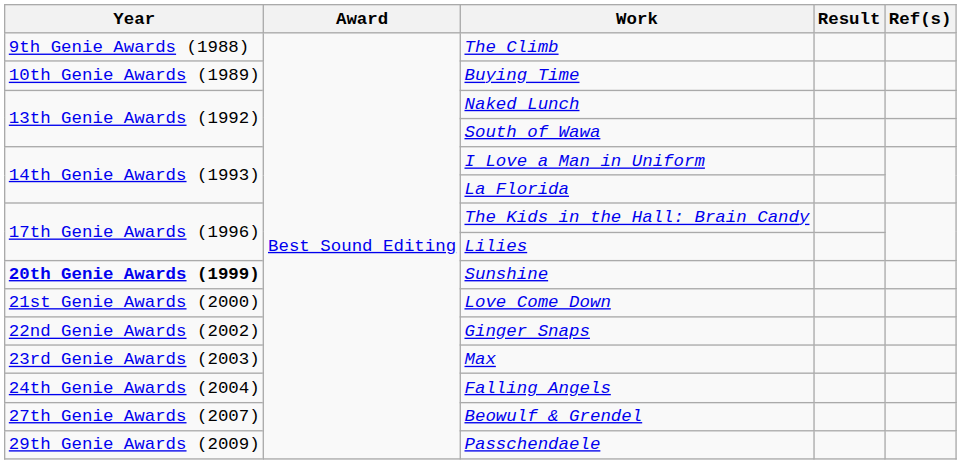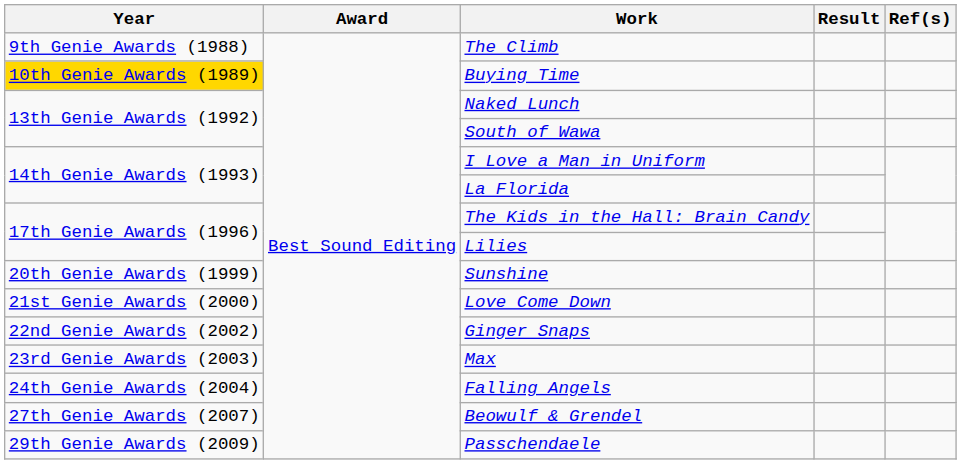(134, 76) no background -> (134, 76) gold background
(134, 274) bold -> (134, 274) normal
